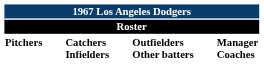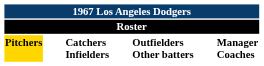(24, 42) no background -> (24, 42) gold background
